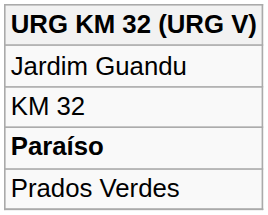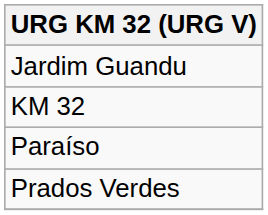(57, 147) bold -> (55, 147) normal
